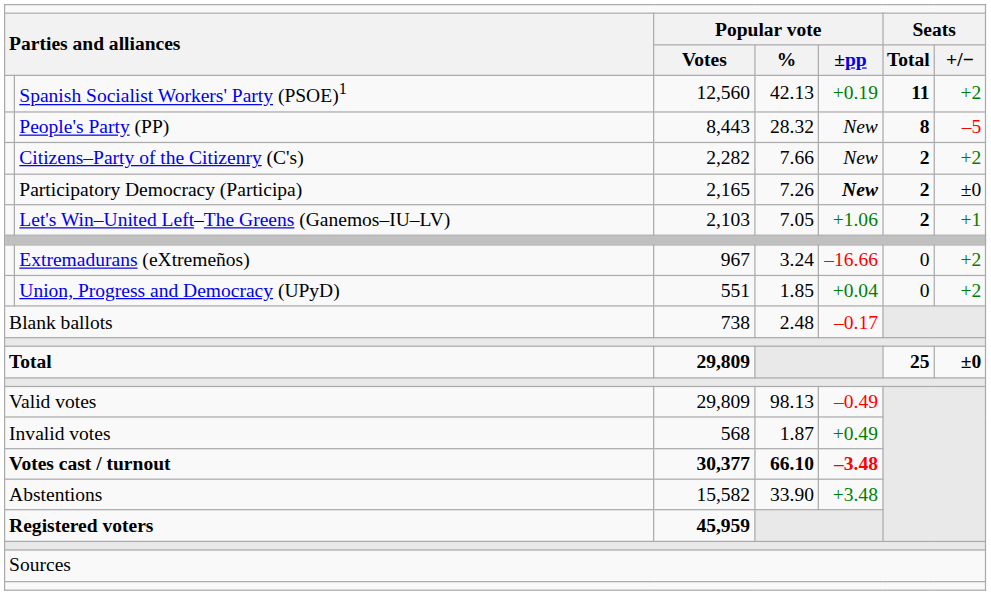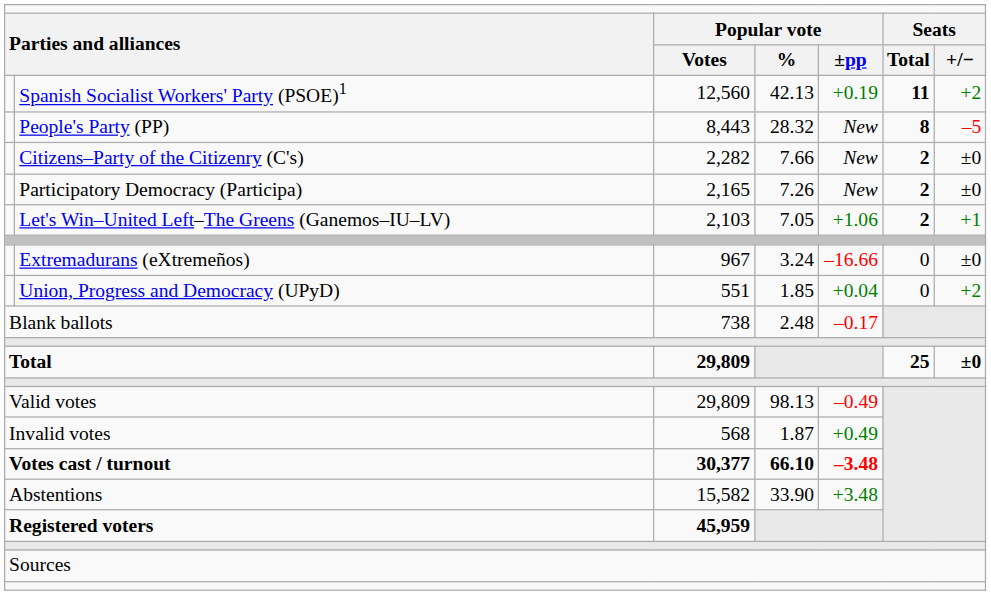(971, 158) +2 -> (971, 158) ±0
(860, 189) bold -> (861, 189) normal
(971, 259) +2 -> (971, 259) ±0
